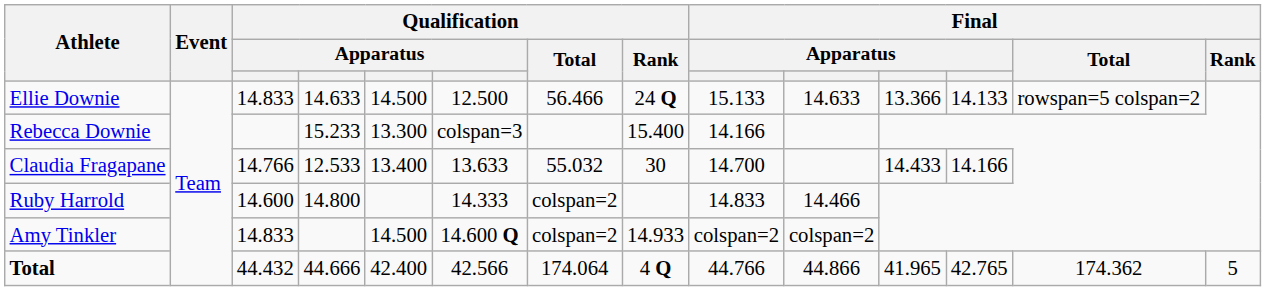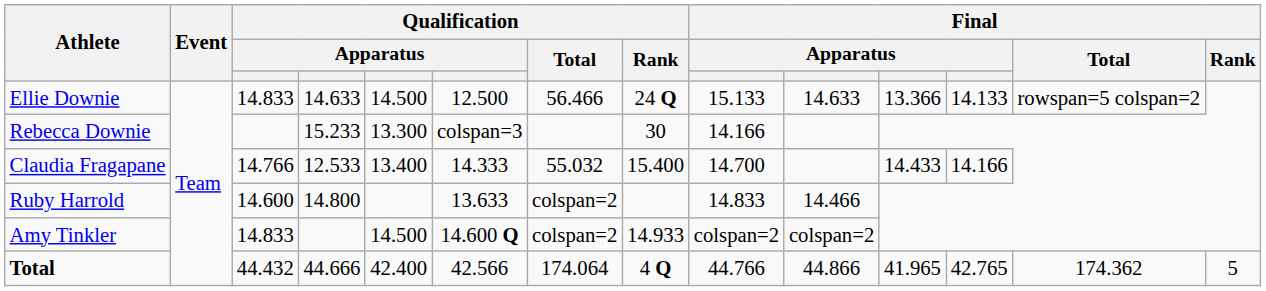(656, 132) 15.400 -> (656, 132) 30
(480, 166) 13.633 -> (480, 166) 14.333
(656, 166) 30 -> (656, 166) 15.400
(480, 200) 14.333 -> (480, 200) 13.633
